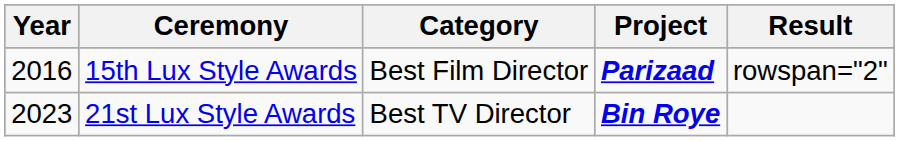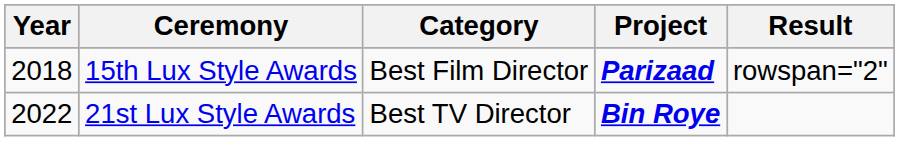(42, 69) 2016 -> (42, 69) 2018
(42, 113) 2023 -> (42, 113) 2022
